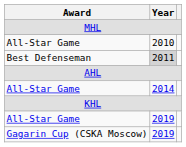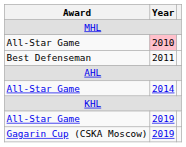(163, 42) no background -> (163, 42) pink background
(163, 58) lightgrey background -> (163, 58) no background
